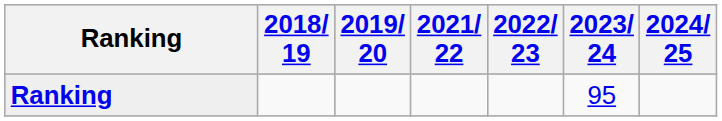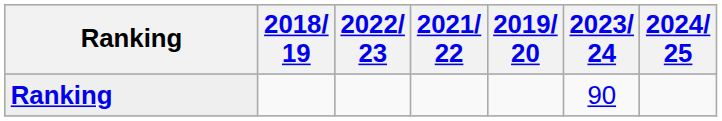columns swapped: (373, 39) <-> (525, 39)
(602, 94) 95 -> (602, 94) 90
